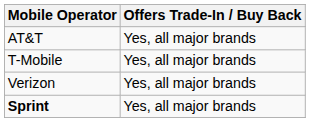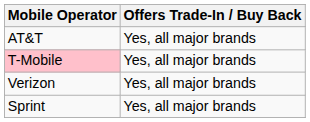(35, 60) no background -> (35, 60) pink background
(28, 106) bold -> (26, 106) normal
